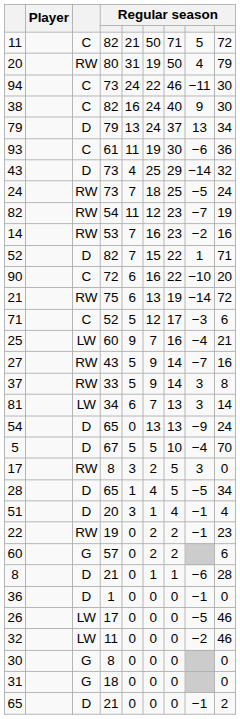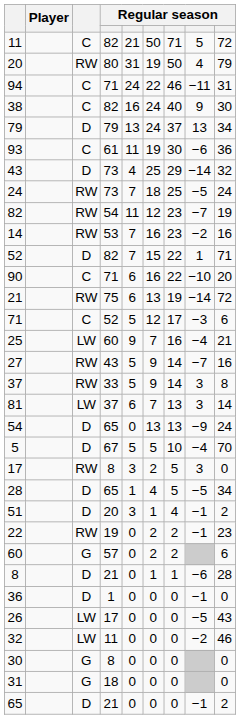(111, 85) 73 -> (111, 85) 71
(225, 85) 30 -> (225, 85) 31
(111, 277) 72 -> (111, 277) 71
(111, 405) 34 -> (111, 405) 37
(225, 511) 4 -> (225, 511) 2
(225, 618) 46 -> (225, 618) 43
